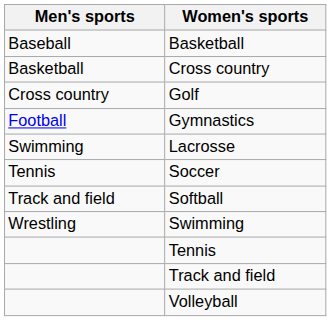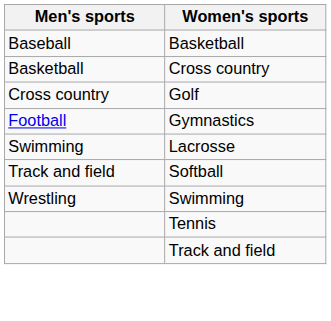- row: (194, 172)
- row: (203, 302)
